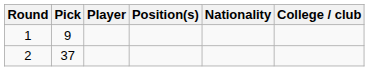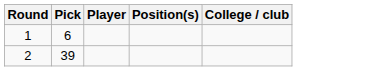- column: (238, 14)
(68, 35) 9 -> (68, 35) 6
(68, 55) 37 -> (68, 55) 39
